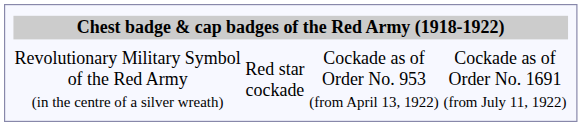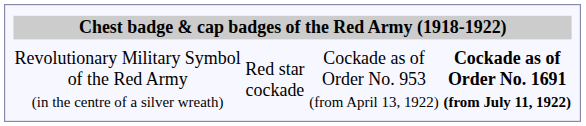(505, 79) normal -> (507, 79) bold
